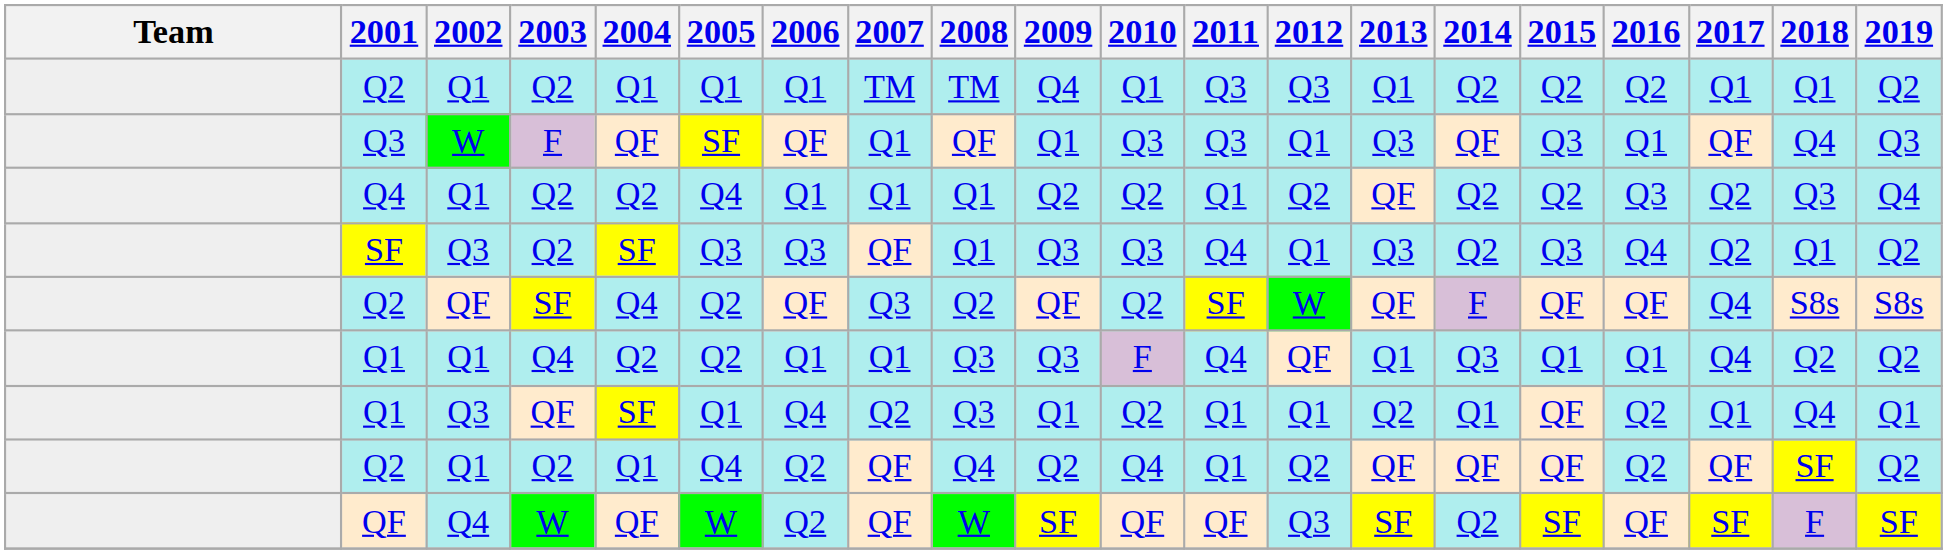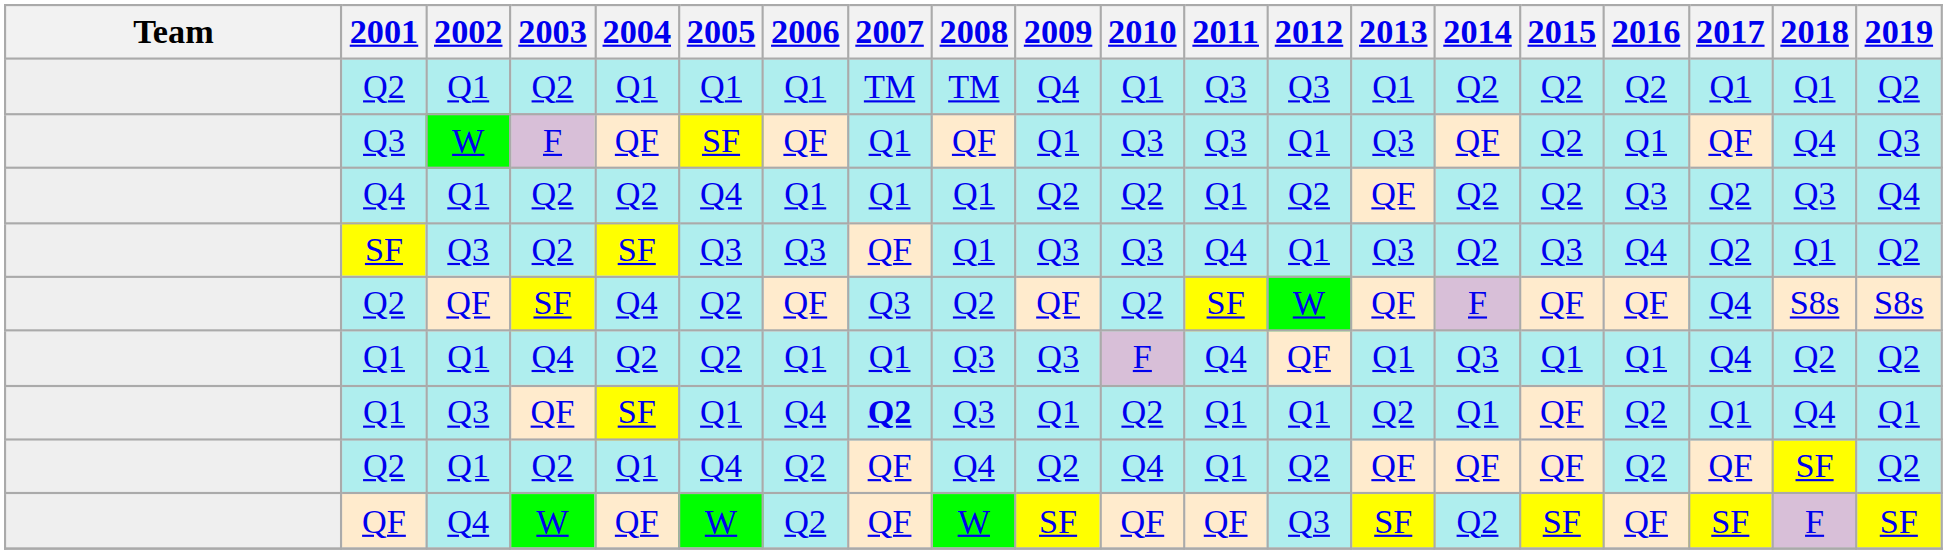(1562, 140) Q3 -> (1562, 140) Q2
(890, 411) normal -> (890, 411) bold
